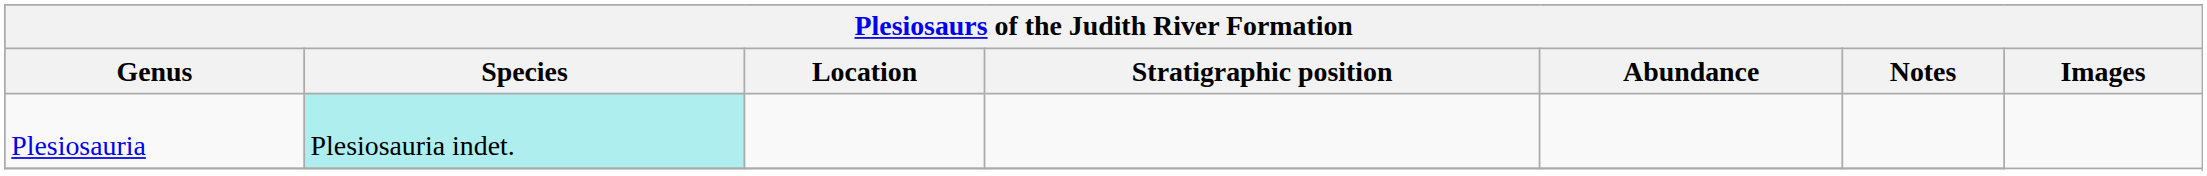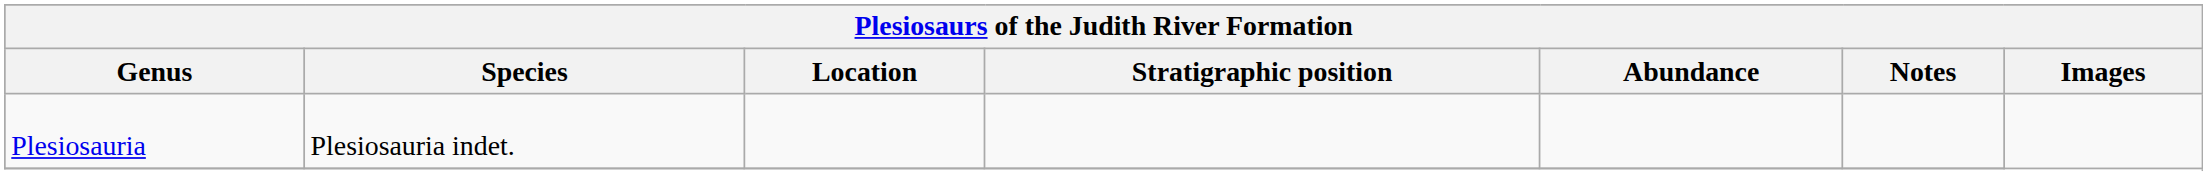(413, 146) paleturquoise background -> (413, 146) no background
